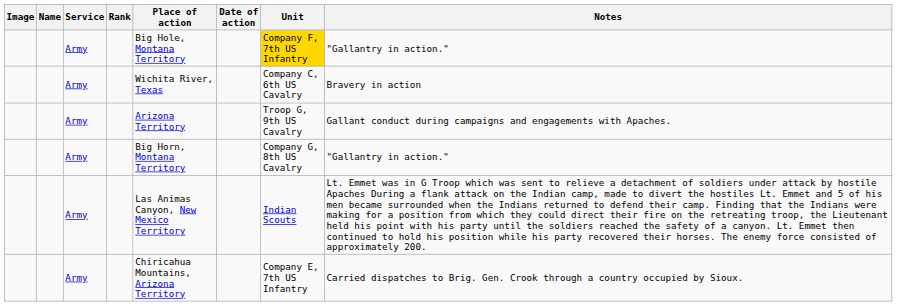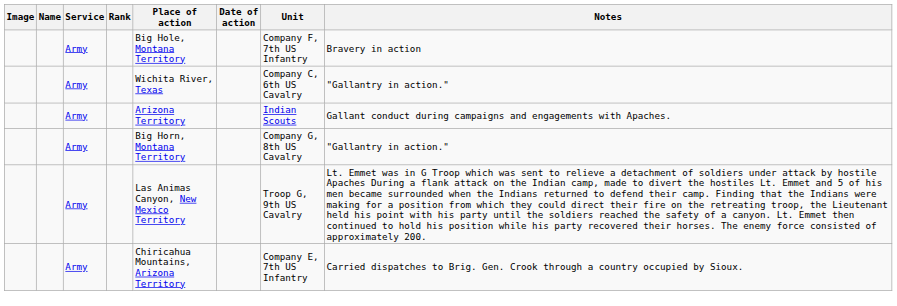(291, 48) gold background -> (291, 48) no background
(388, 48) "Gallantry in action." -> (374, 48) Bravery in action
(374, 85) Bravery in action -> (388, 85) "Gallantry in action."
(285, 121) Troop G, 9th US Cavalry -> (280, 116) Indian Scouts
(280, 215) Indian Scouts -> (285, 204) Troop G, 9th US Cavalry
